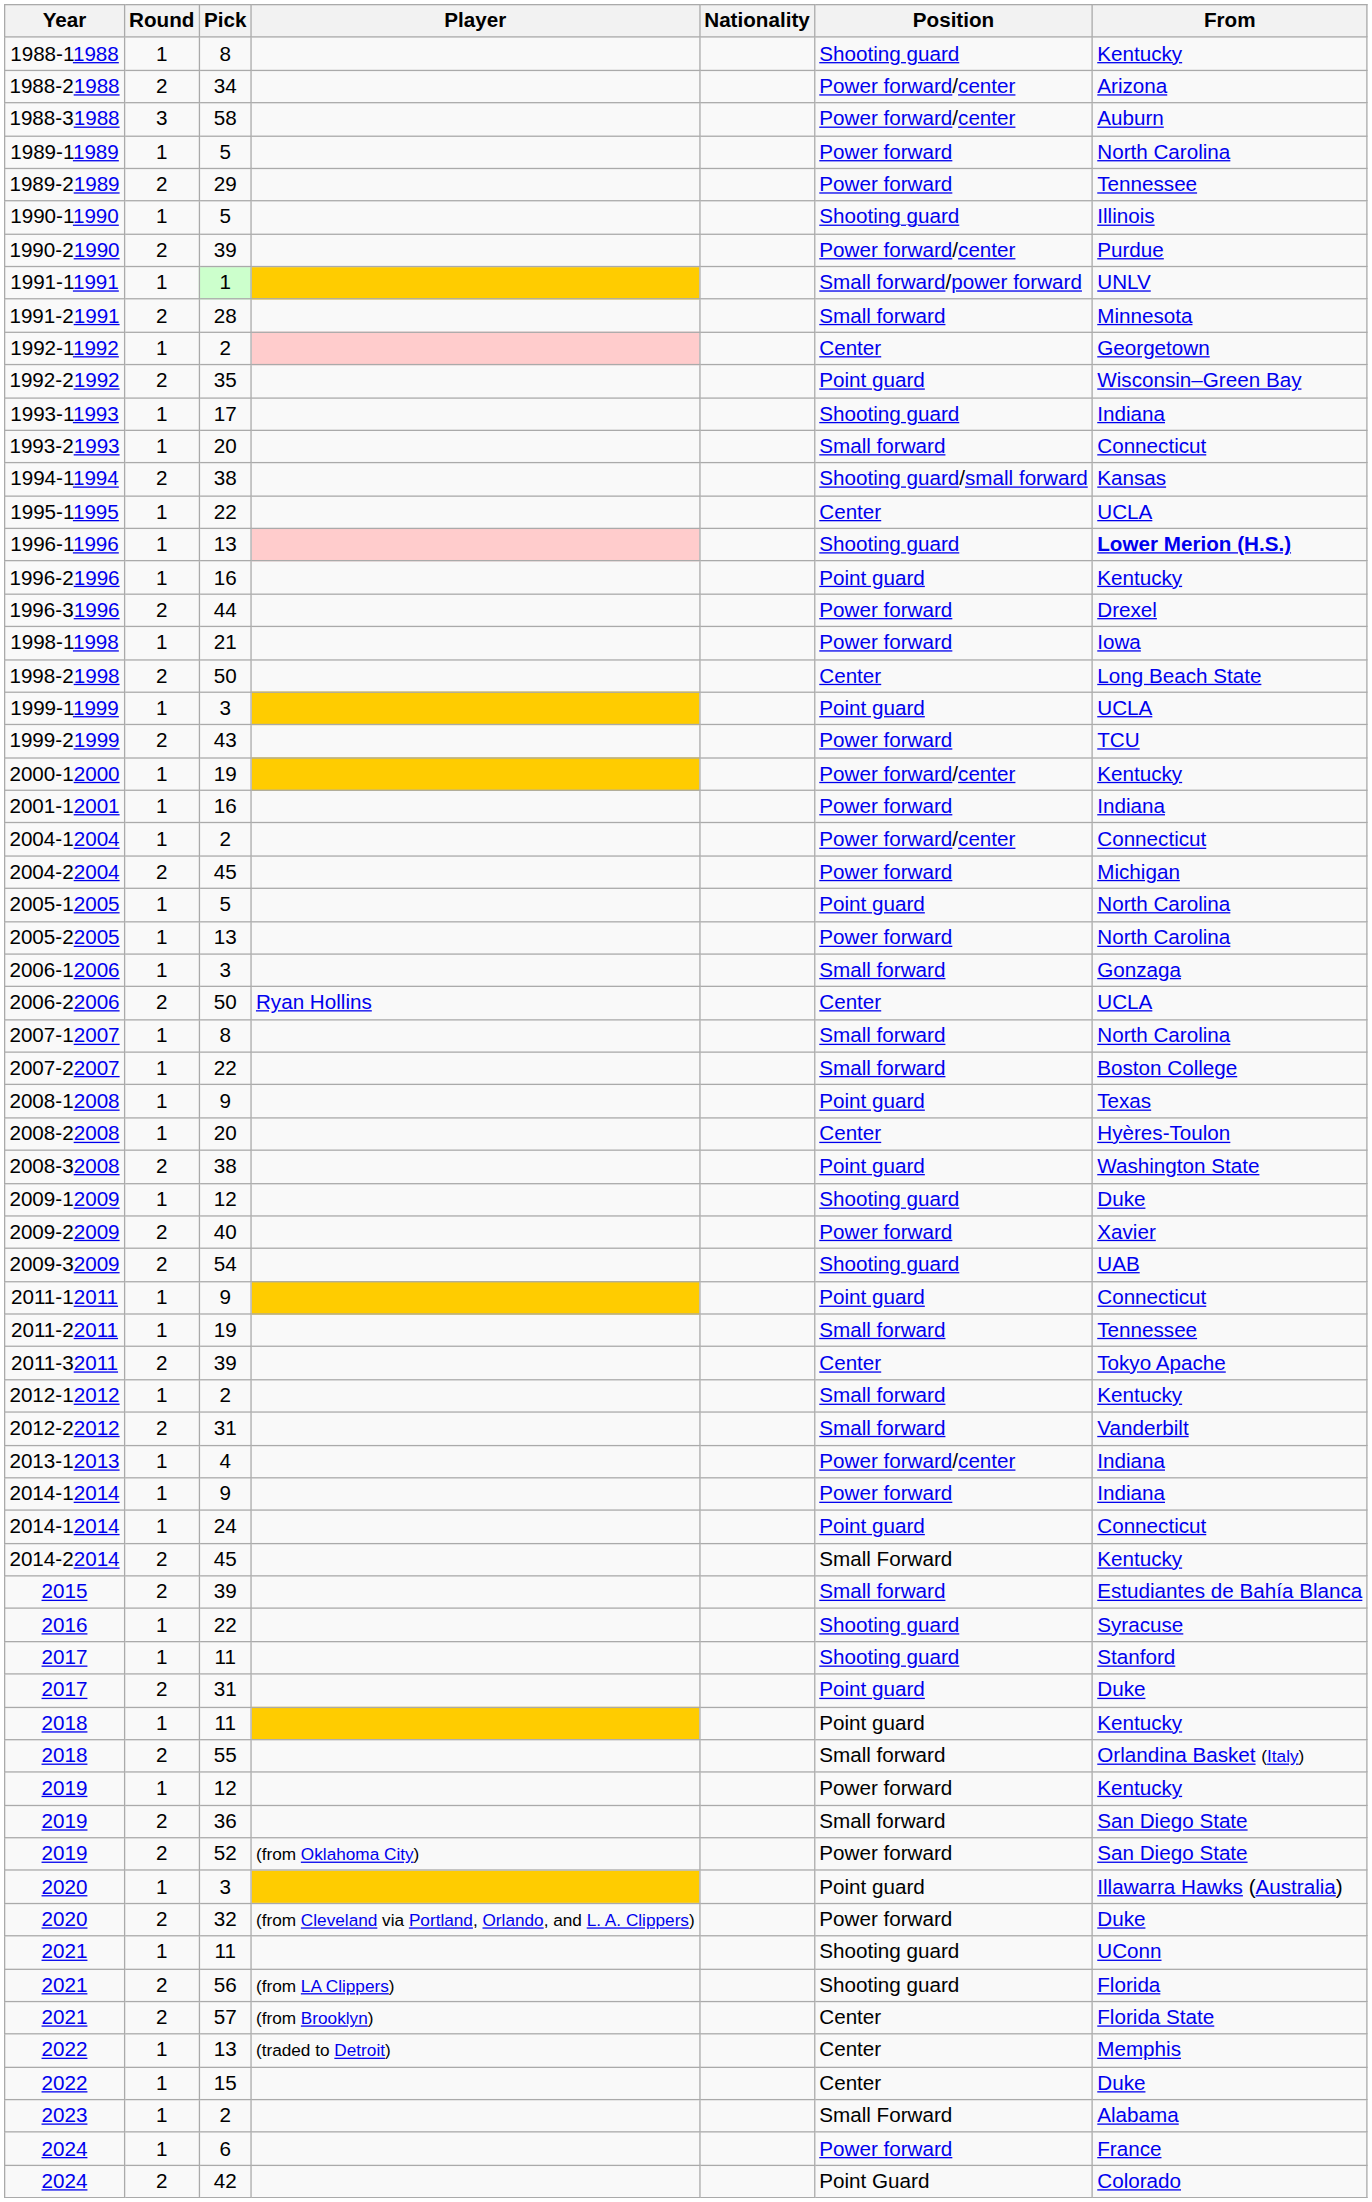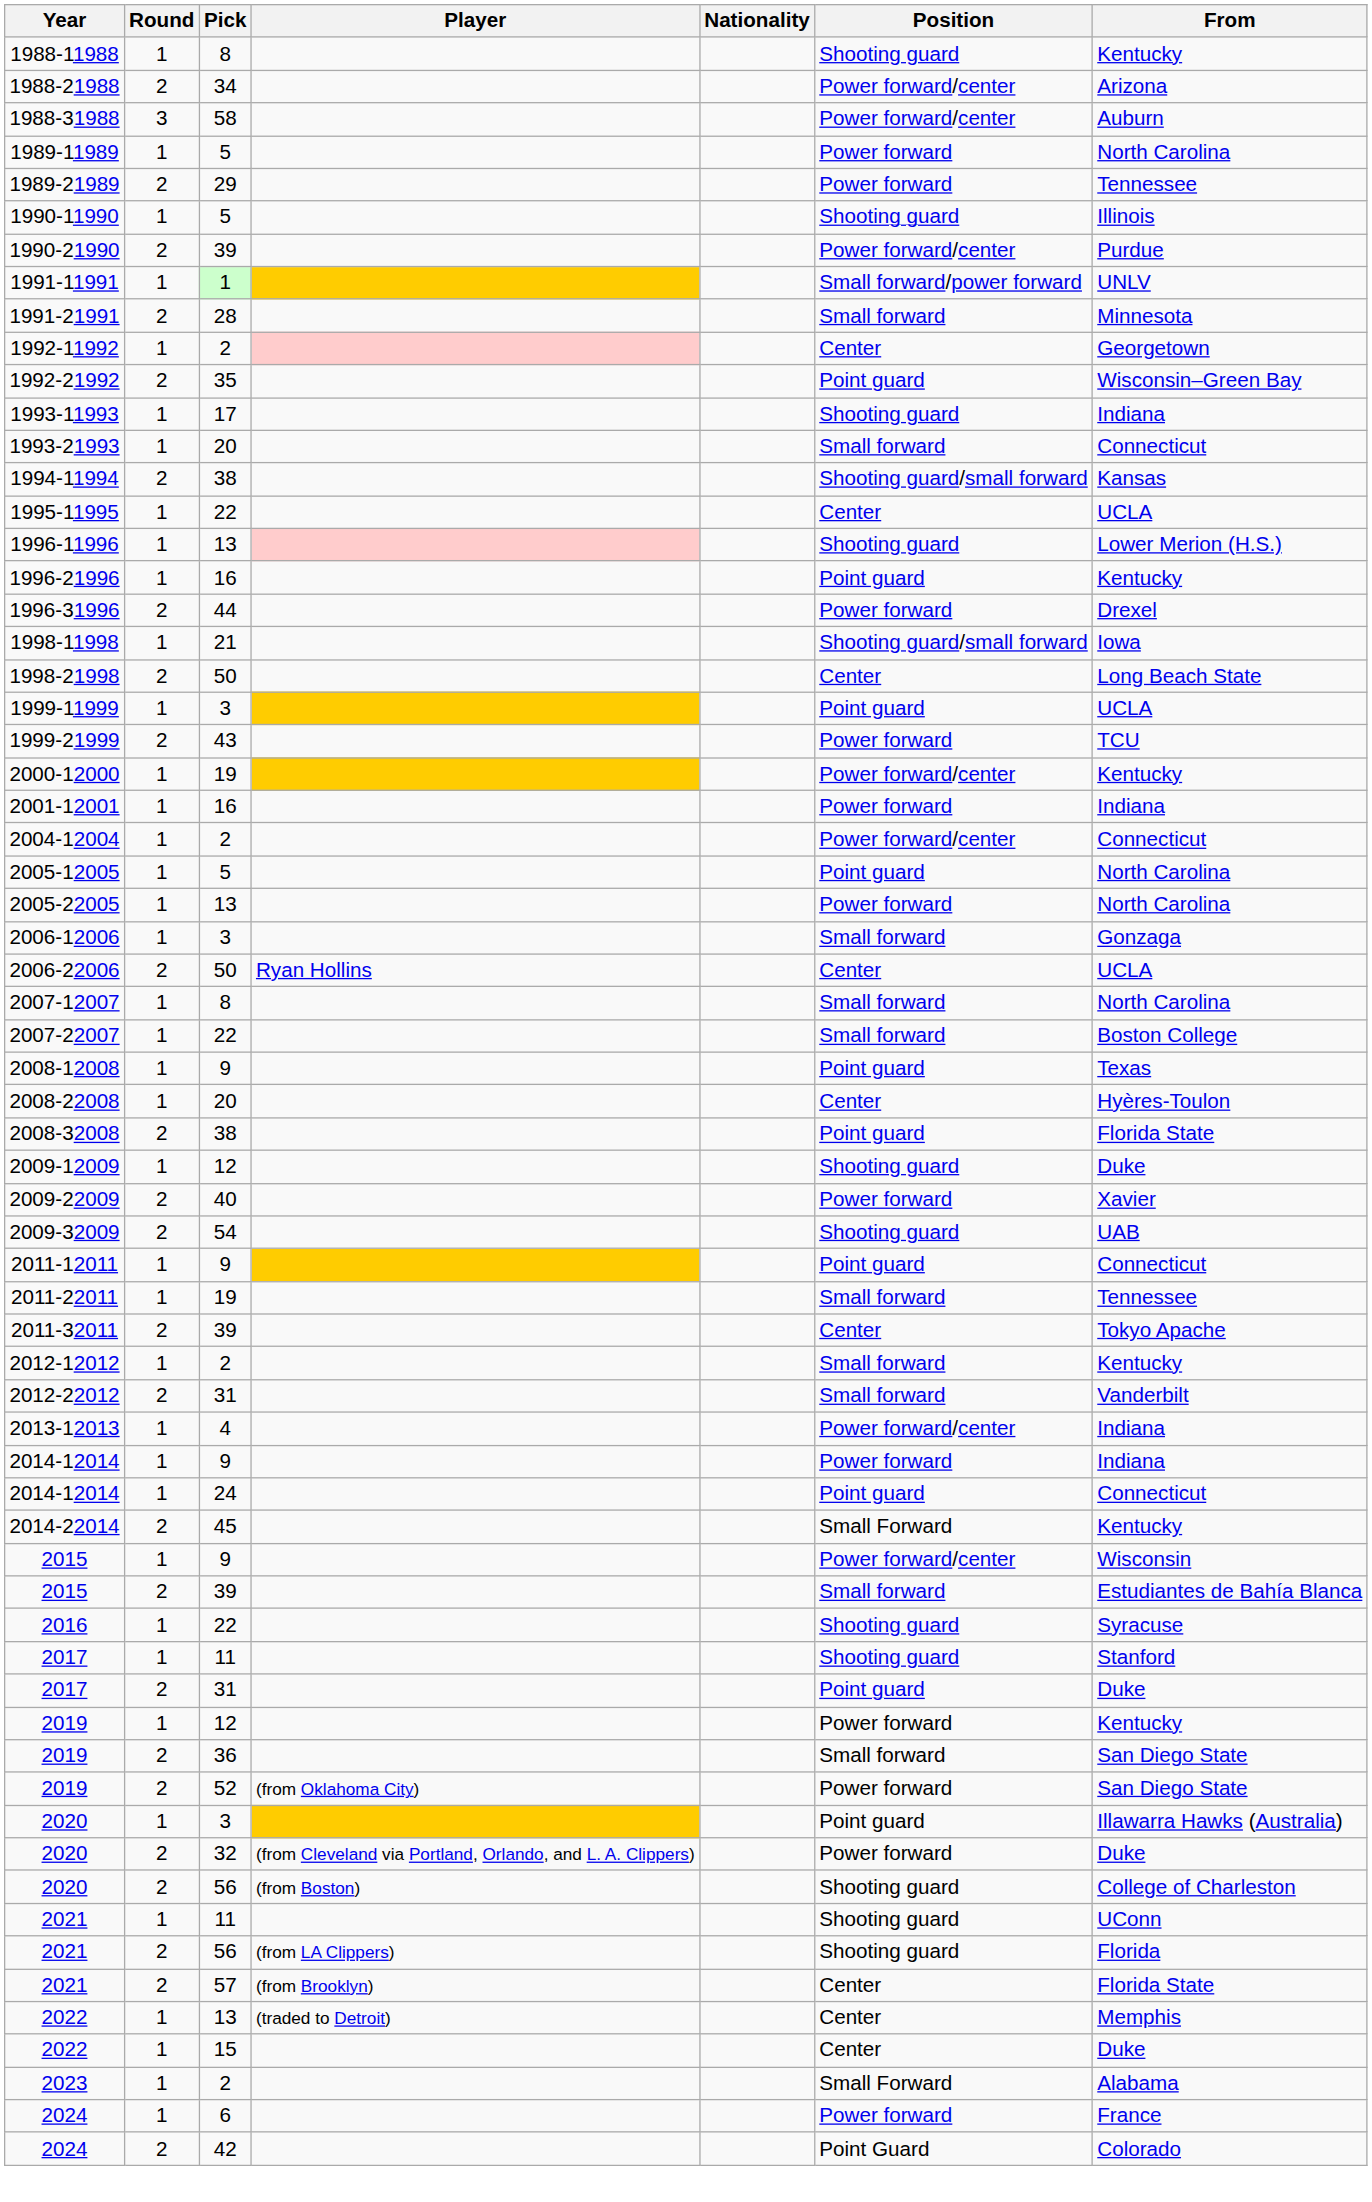(1194, 544) bold -> (1190, 544) normal
(886, 642) Power forward -> (954, 642) Shooting guard/small forward
- row: (64, 871)
(1178, 1166) Washington State -> (1156, 1133) Florida State
+ row: (64, 1559)
- row: (64, 1723)
- row: (64, 1755)
+ row: (64, 1886)
